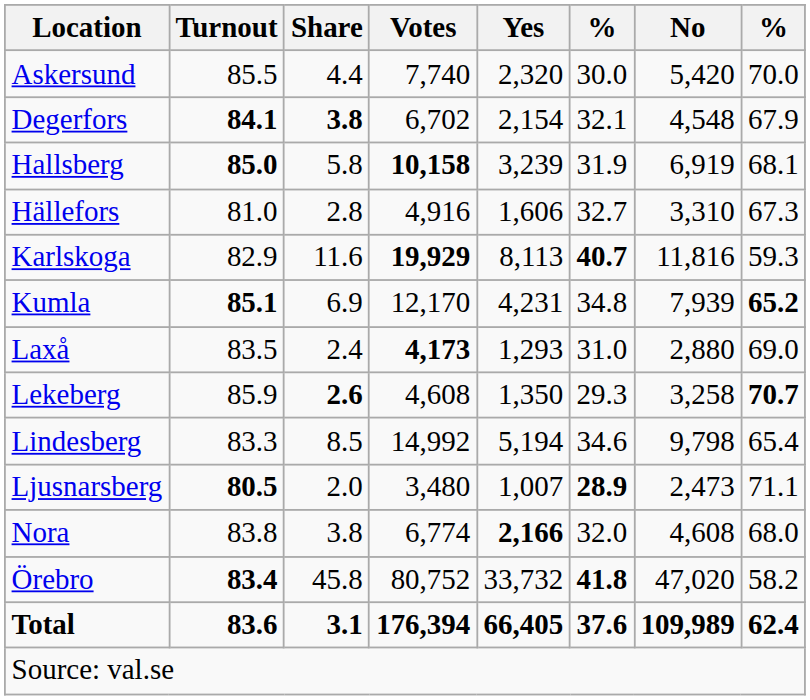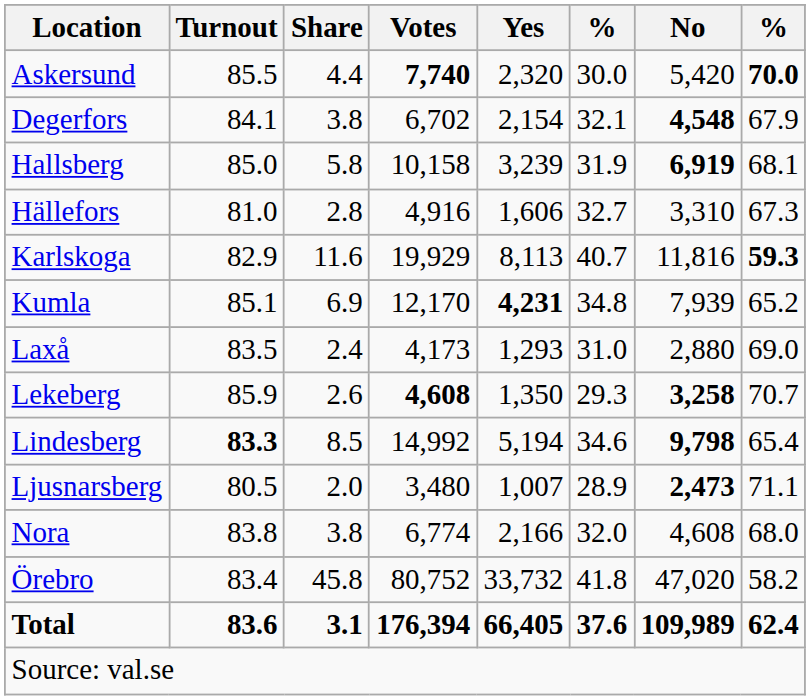(438, 73) normal -> (438, 73) bold
(773, 73) normal -> (773, 73) bold
(252, 119) bold -> (252, 119) normal
(345, 119) bold -> (345, 119) normal
(702, 119) normal -> (702, 119) bold
(252, 165) bold -> (252, 165) normal
(430, 165) bold -> (430, 165) normal
(702, 165) normal -> (702, 165) bold
(430, 257) bold -> (430, 257) normal
(602, 257) bold -> (602, 257) normal
(773, 257) normal -> (773, 257) bold
(252, 303) bold -> (252, 303) normal
(531, 303) normal -> (531, 303) bold
(773, 303) bold -> (773, 303) normal
(438, 348) bold -> (438, 348) normal
(345, 394) bold -> (345, 394) normal
(438, 394) normal -> (438, 394) bold
(702, 394) normal -> (702, 394) bold
(773, 394) bold -> (773, 394) normal
(252, 440) normal -> (252, 440) bold
(702, 440) normal -> (702, 440) bold
(252, 486) bold -> (252, 486) normal
(602, 486) bold -> (602, 486) normal
(702, 486) normal -> (702, 486) bold
(531, 532) bold -> (531, 532) normal
(252, 578) bold -> (252, 578) normal
(602, 578) bold -> (602, 578) normal
